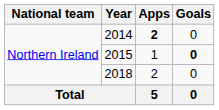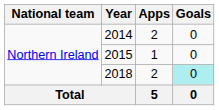(154, 34) bold -> (154, 34) normal
(193, 54) bold -> (193, 54) normal
(193, 74) no background -> (193, 74) paleturquoise background
